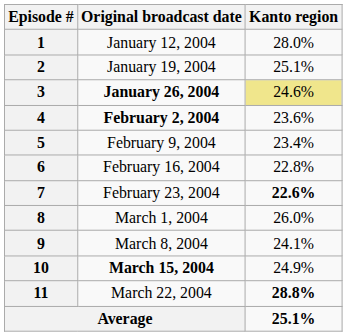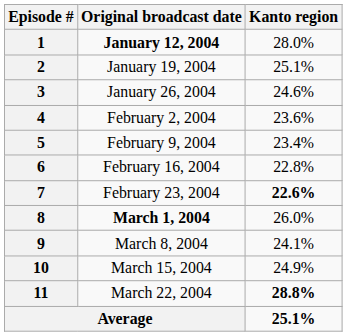(161, 42) normal -> (161, 42) bold
(161, 92) bold -> (161, 92) normal
(294, 92) khaki background -> (294, 92) no background
(161, 117) bold -> (161, 117) normal
(161, 218) normal -> (161, 218) bold
(161, 268) bold -> (161, 268) normal
